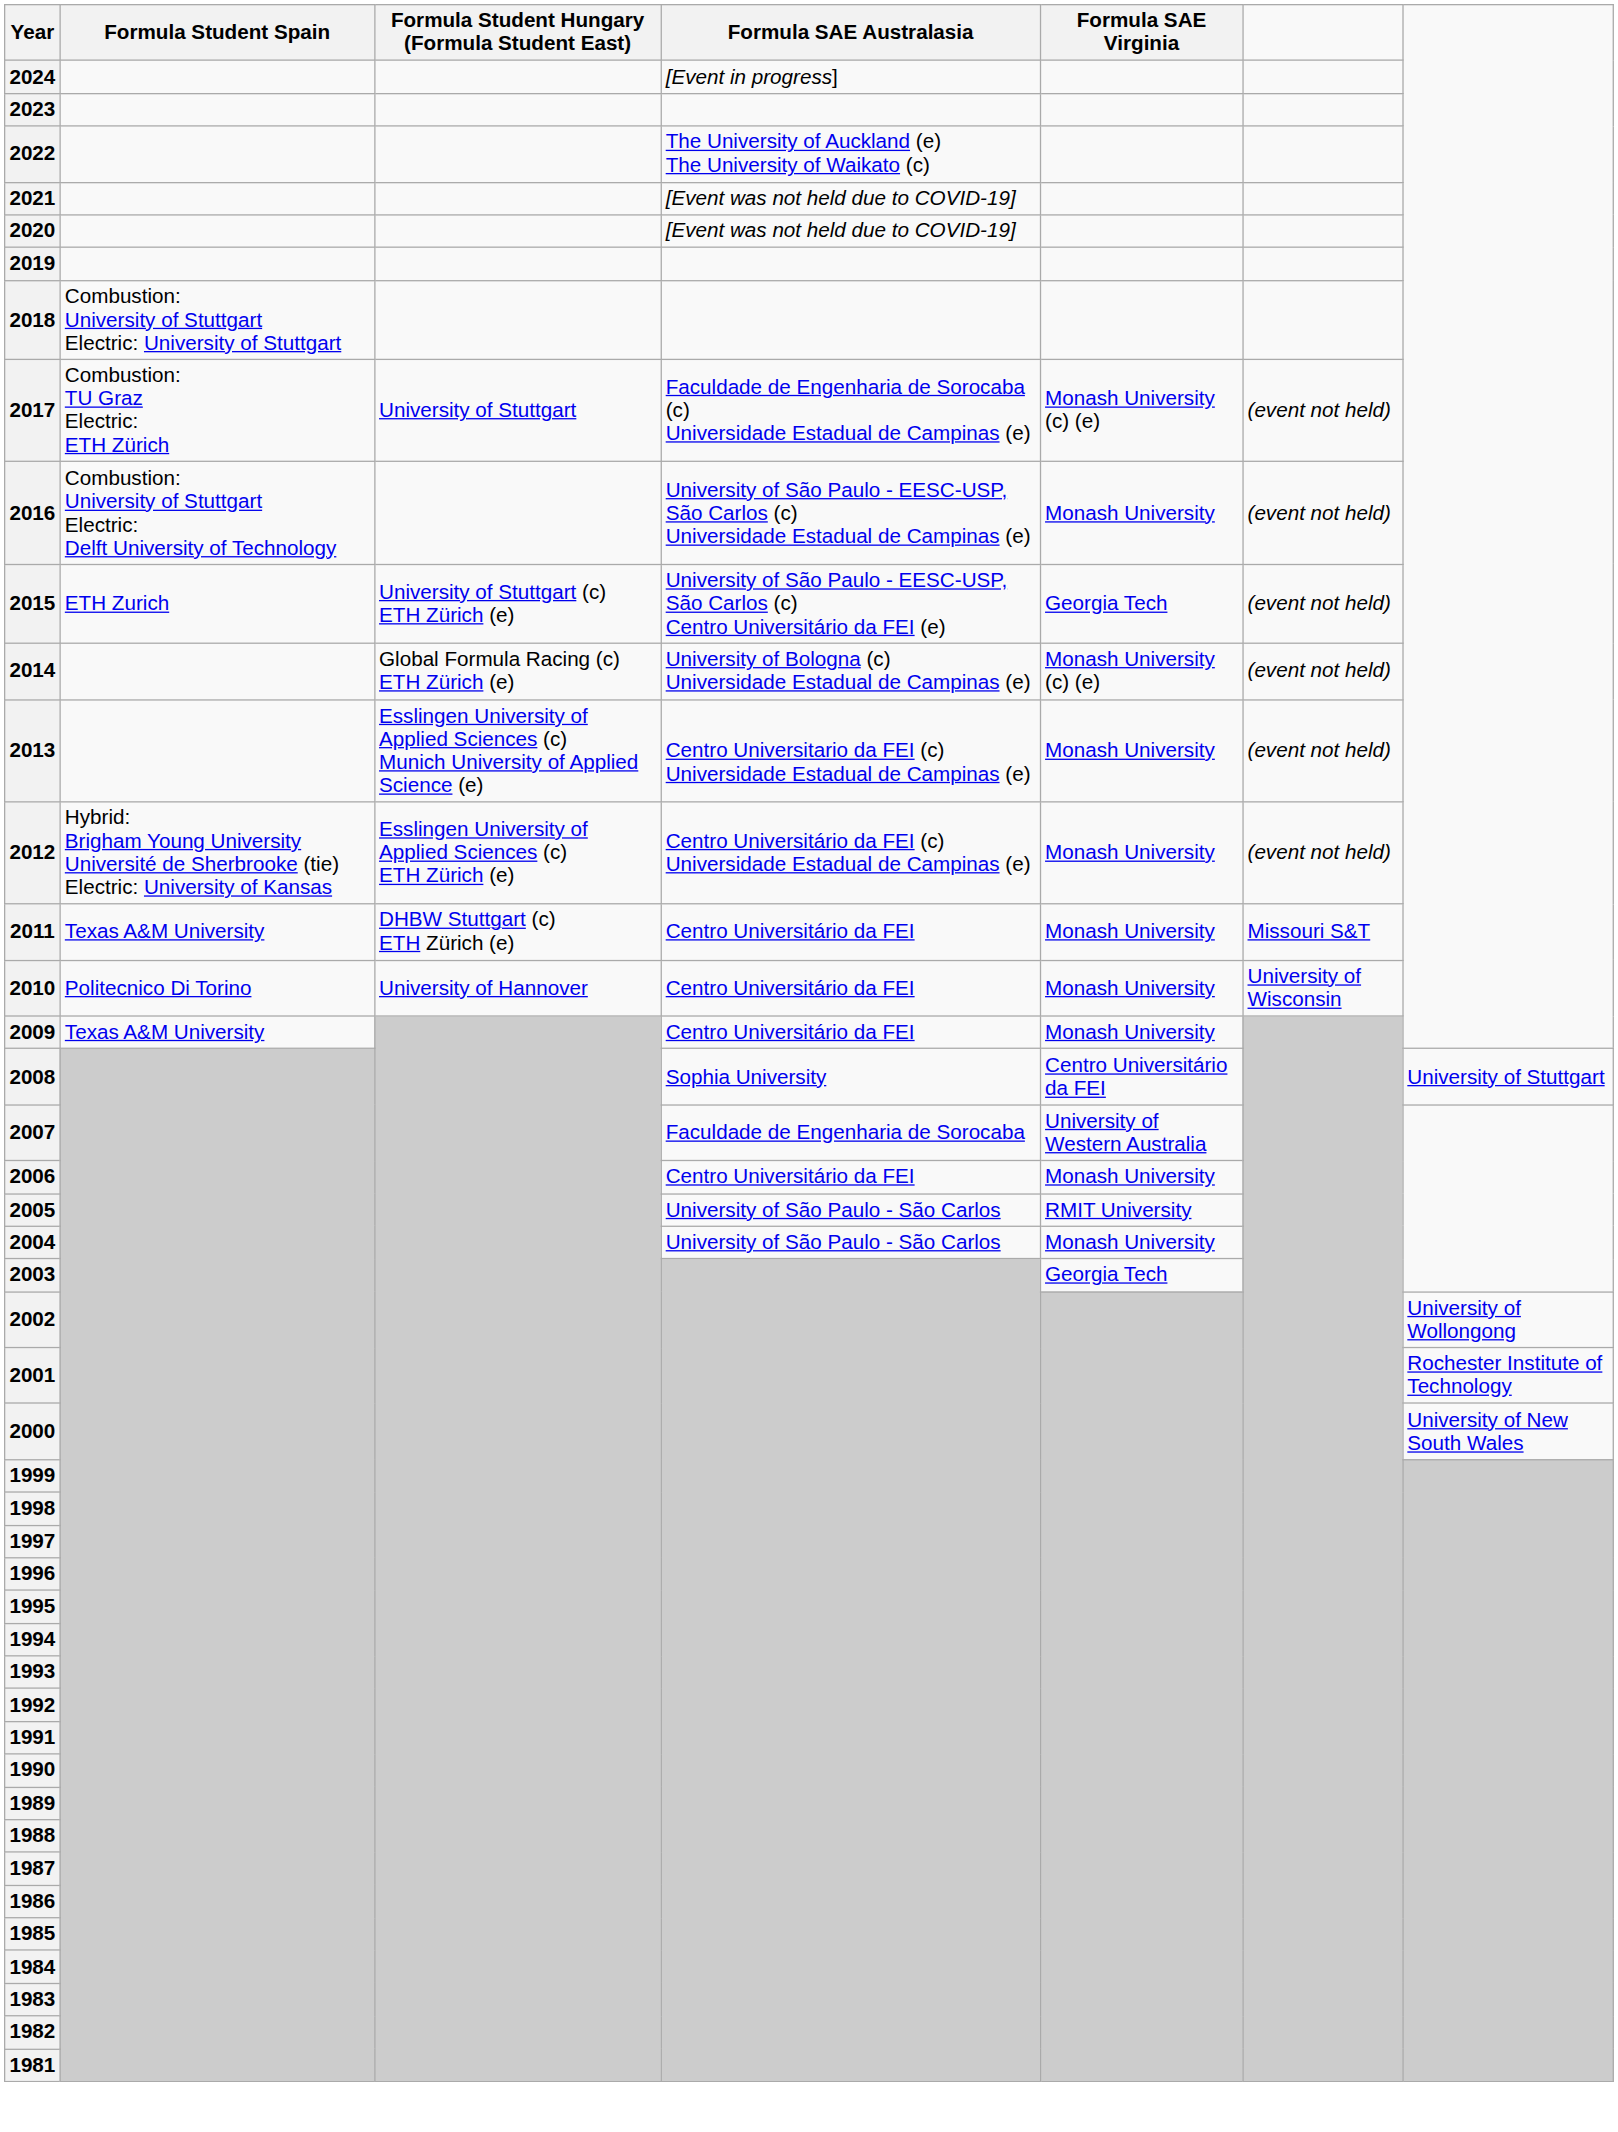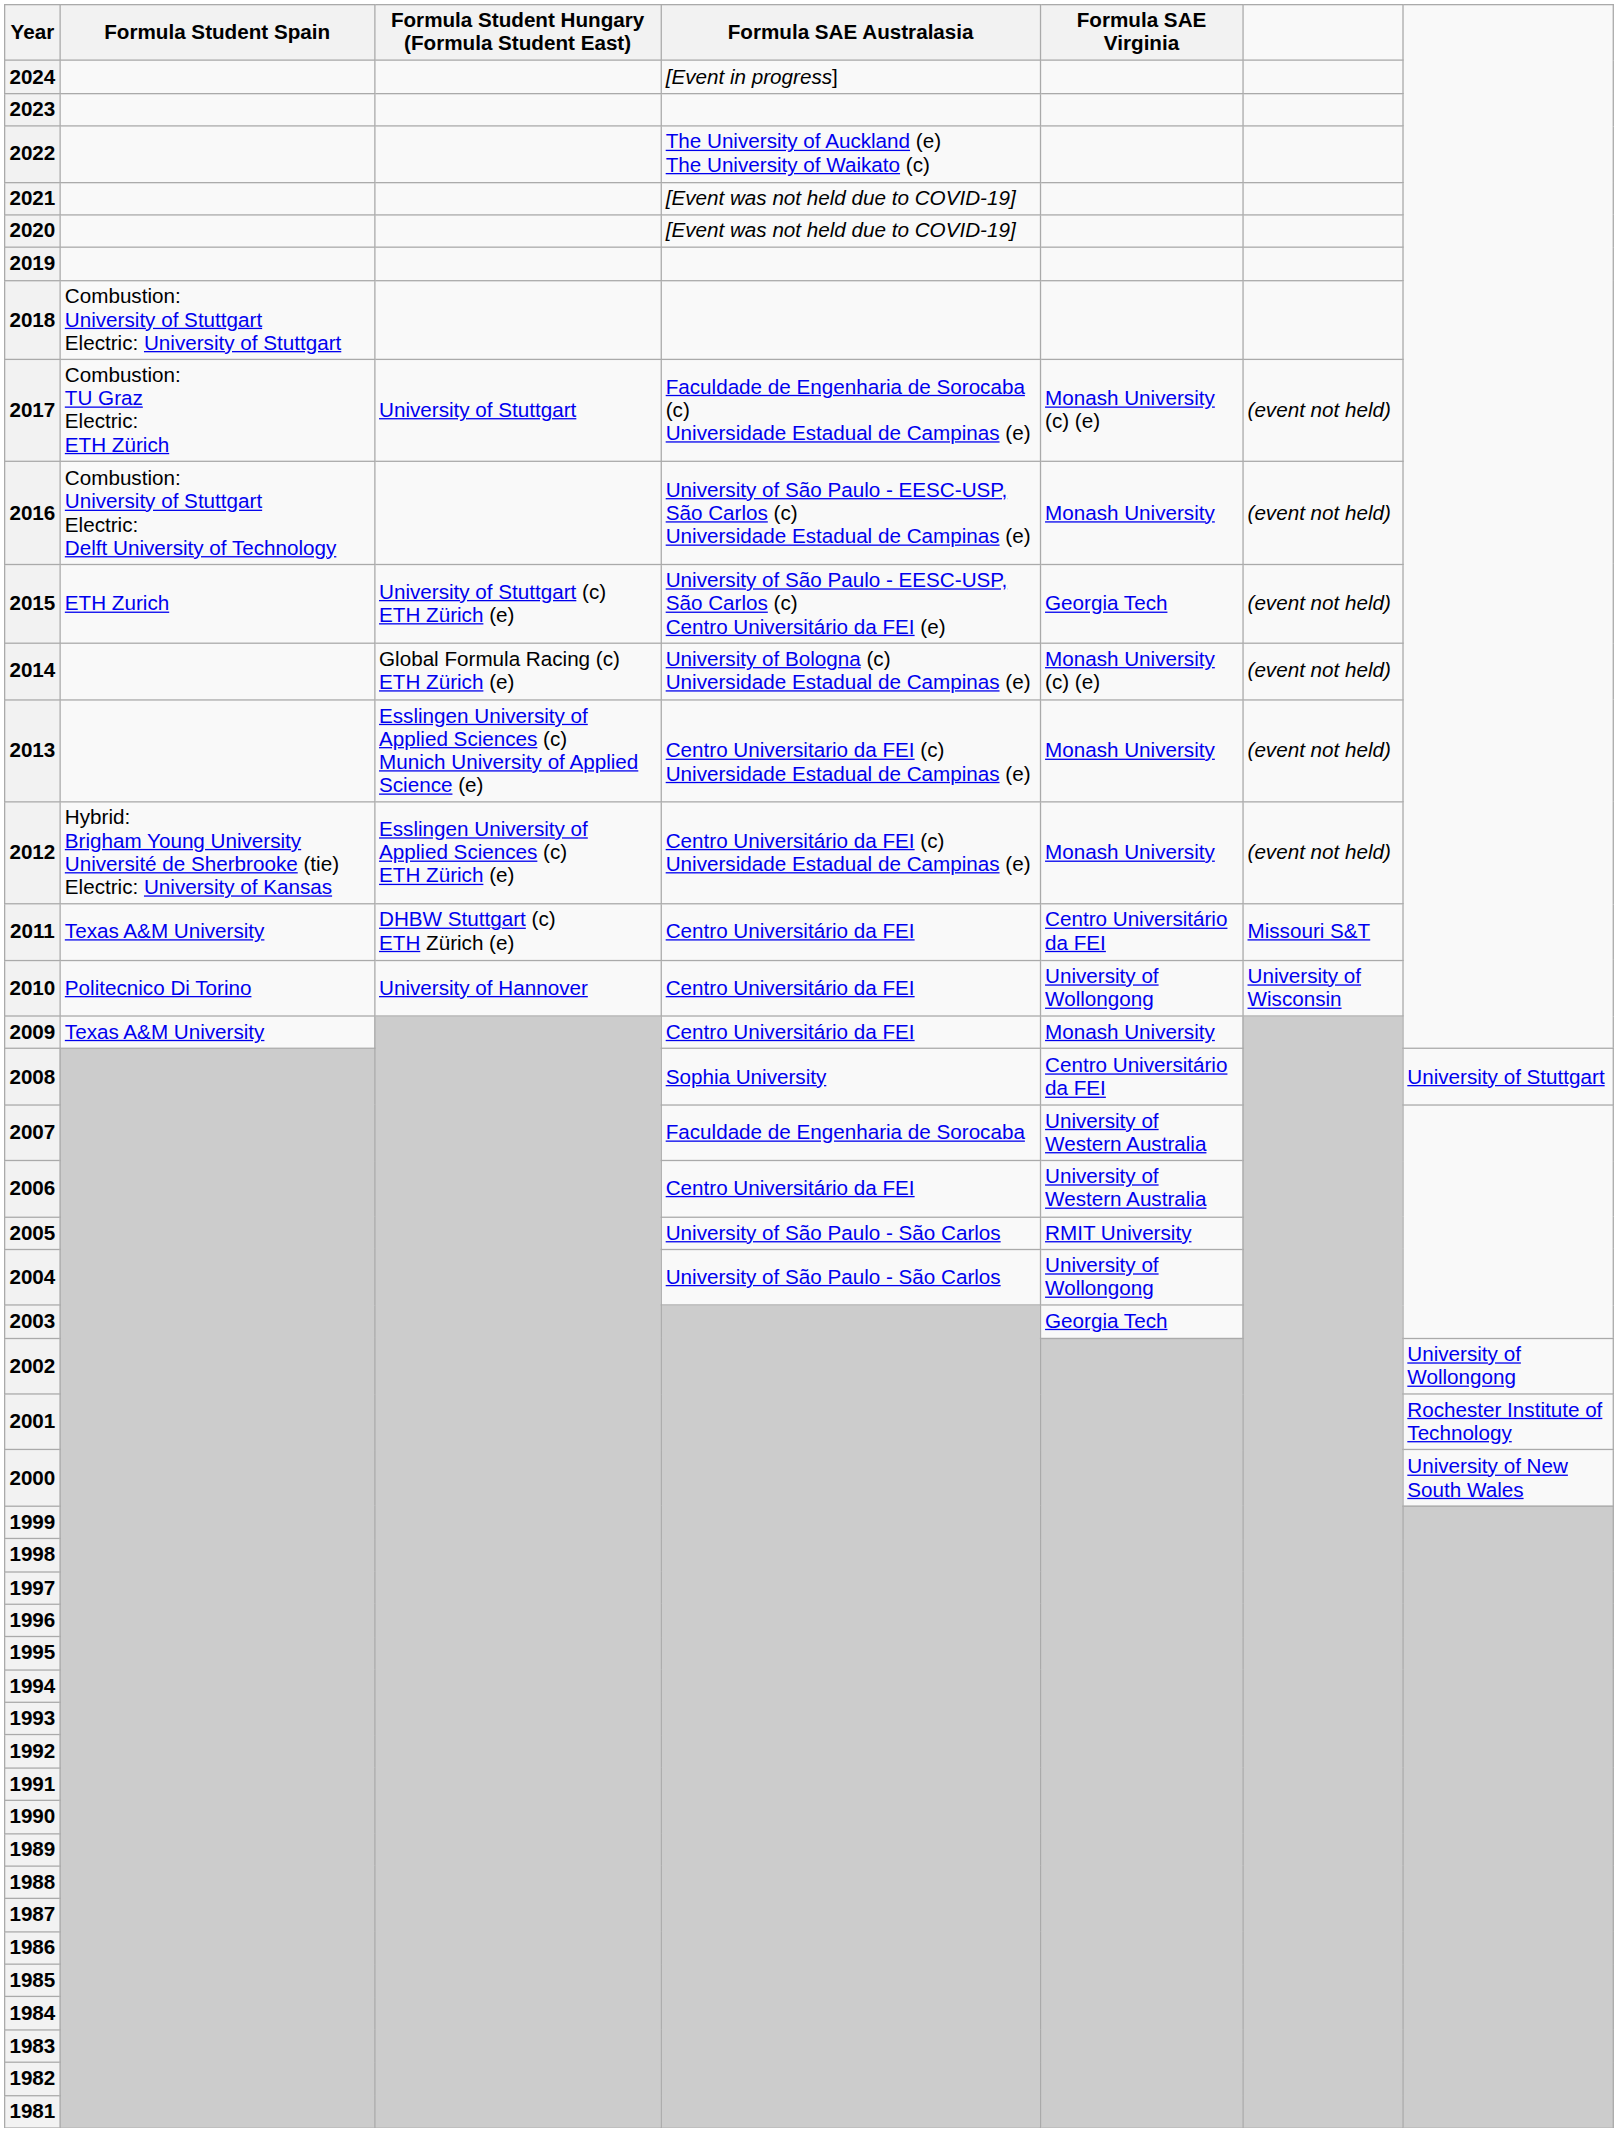(1130, 931) Monash University -> (1136, 931) Centro Universitário da FEI
(1130, 987) Monash University -> (1102, 987) University of Wollongong
(1130, 1176) Monash University -> (1126, 1188) University of Western Australia
(1130, 1242) Monash University -> (1102, 1277) University of Wollongong
